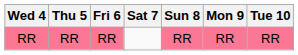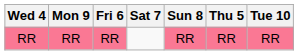columns swapped: (70, 16) <-> (225, 16)
